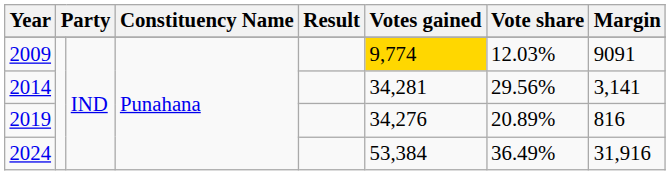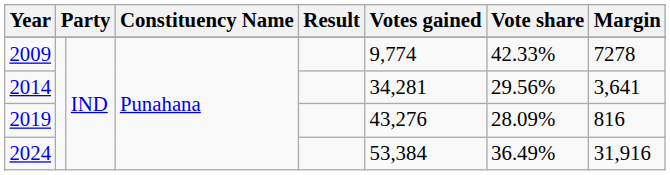(393, 53) gold background -> (393, 53) no background
(523, 53) 12.03% -> (523, 53) 42.33%
(615, 53) 9091 -> (615, 53) 7278
(617, 86) 3,141 -> (617, 86) 3,641
(398, 119) 34,276 -> (398, 119) 43,276
(523, 119) 20.89% -> (523, 119) 28.09%
